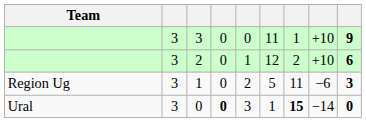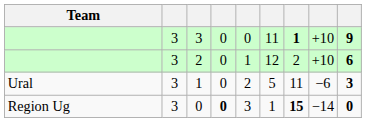(296, 38) normal -> (296, 38) bold
(39, 83) Region Ug -> (20, 83) Ural
(20, 106) Ural -> (39, 106) Region Ug
